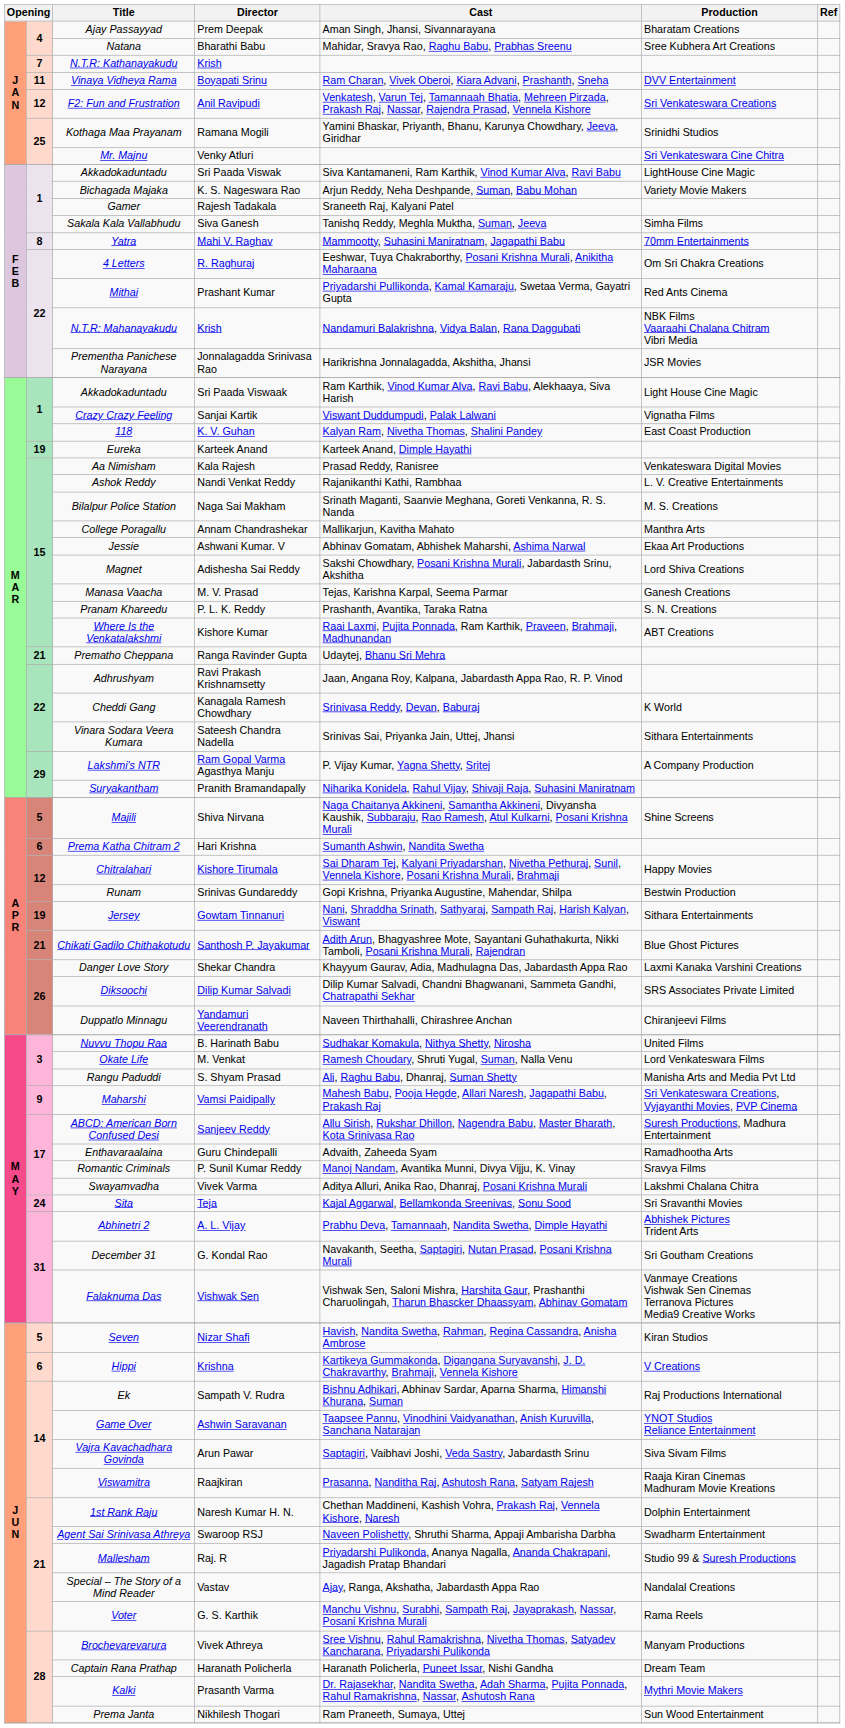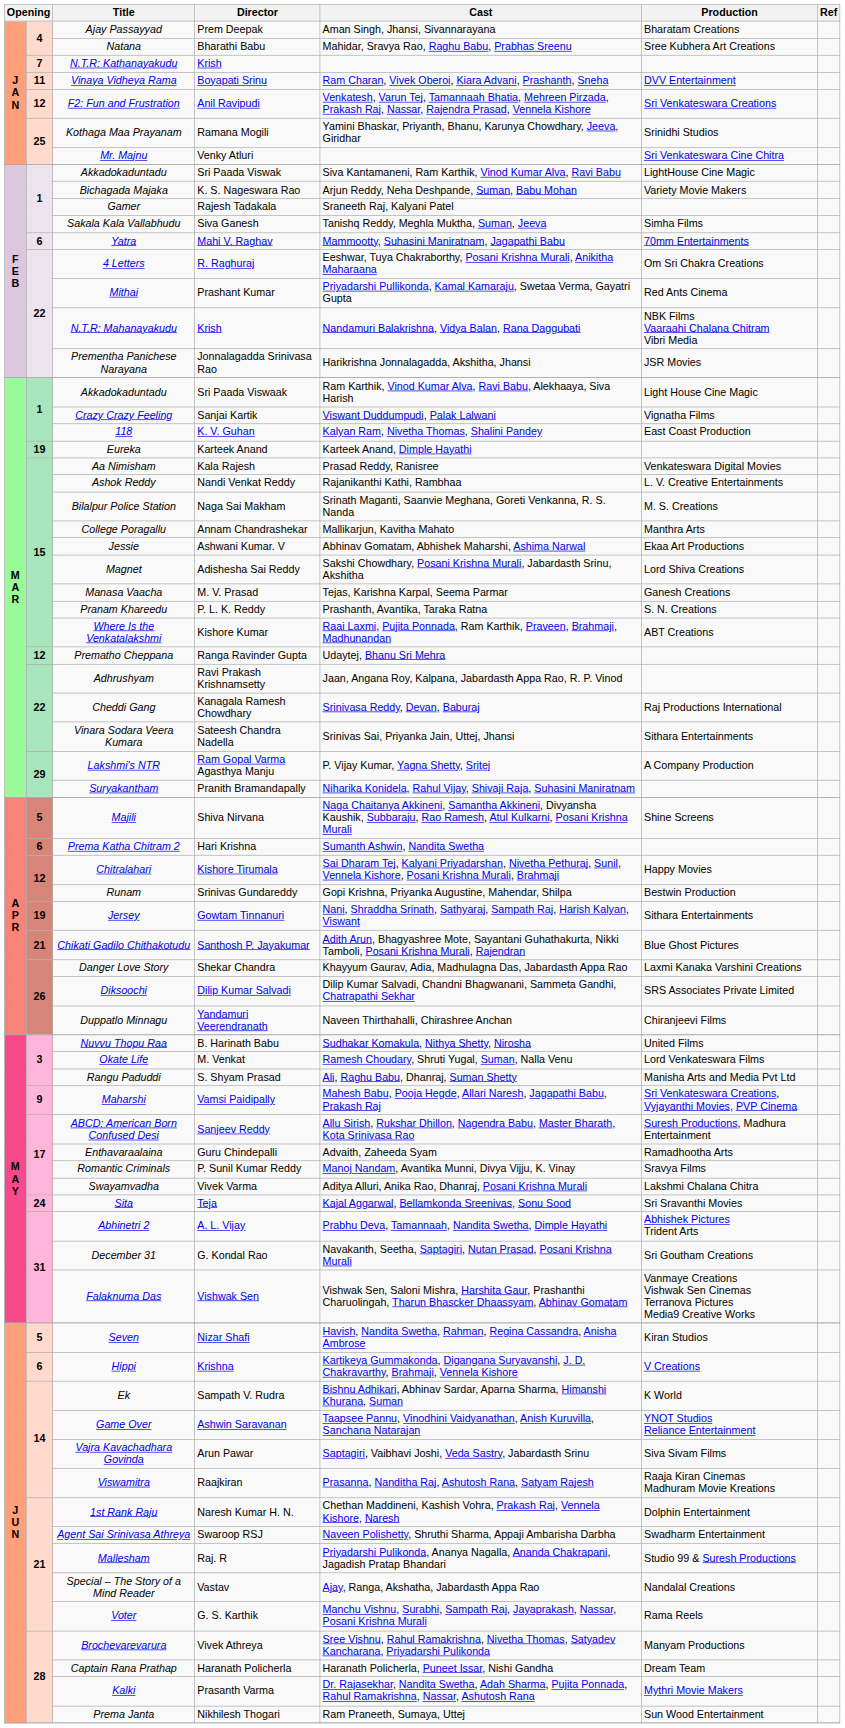(39, 241) 8 -> (39, 241) 6
(39, 655) 21 -> (39, 655) 12
(663, 707) K World -> (713, 707) Raj Productions International
(713, 1395) Raj Productions International -> (663, 1395) K World
